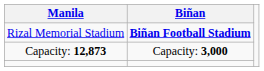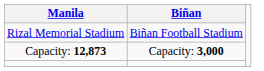(190, 32) bold -> (186, 32) normal
